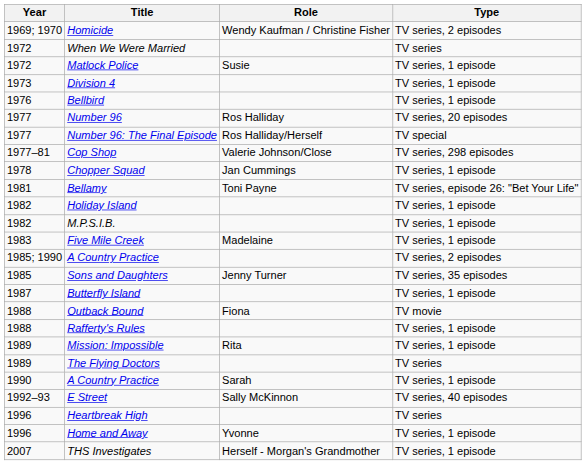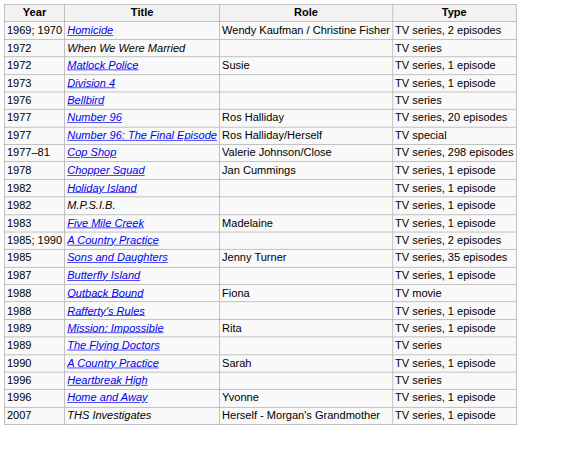(445, 100) TV series, 1 episode -> (418, 100) TV series
- row: (19, 188)
- row: (28, 398)
